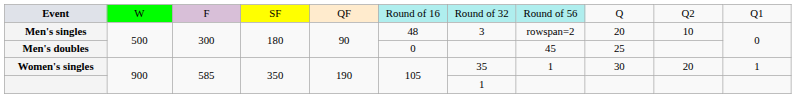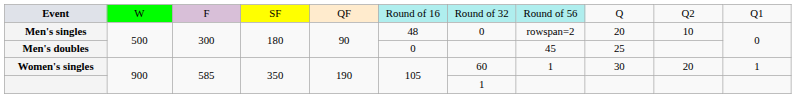(482, 31) 3 -> (482, 31) 0
(482, 67) 35 -> (482, 67) 60
